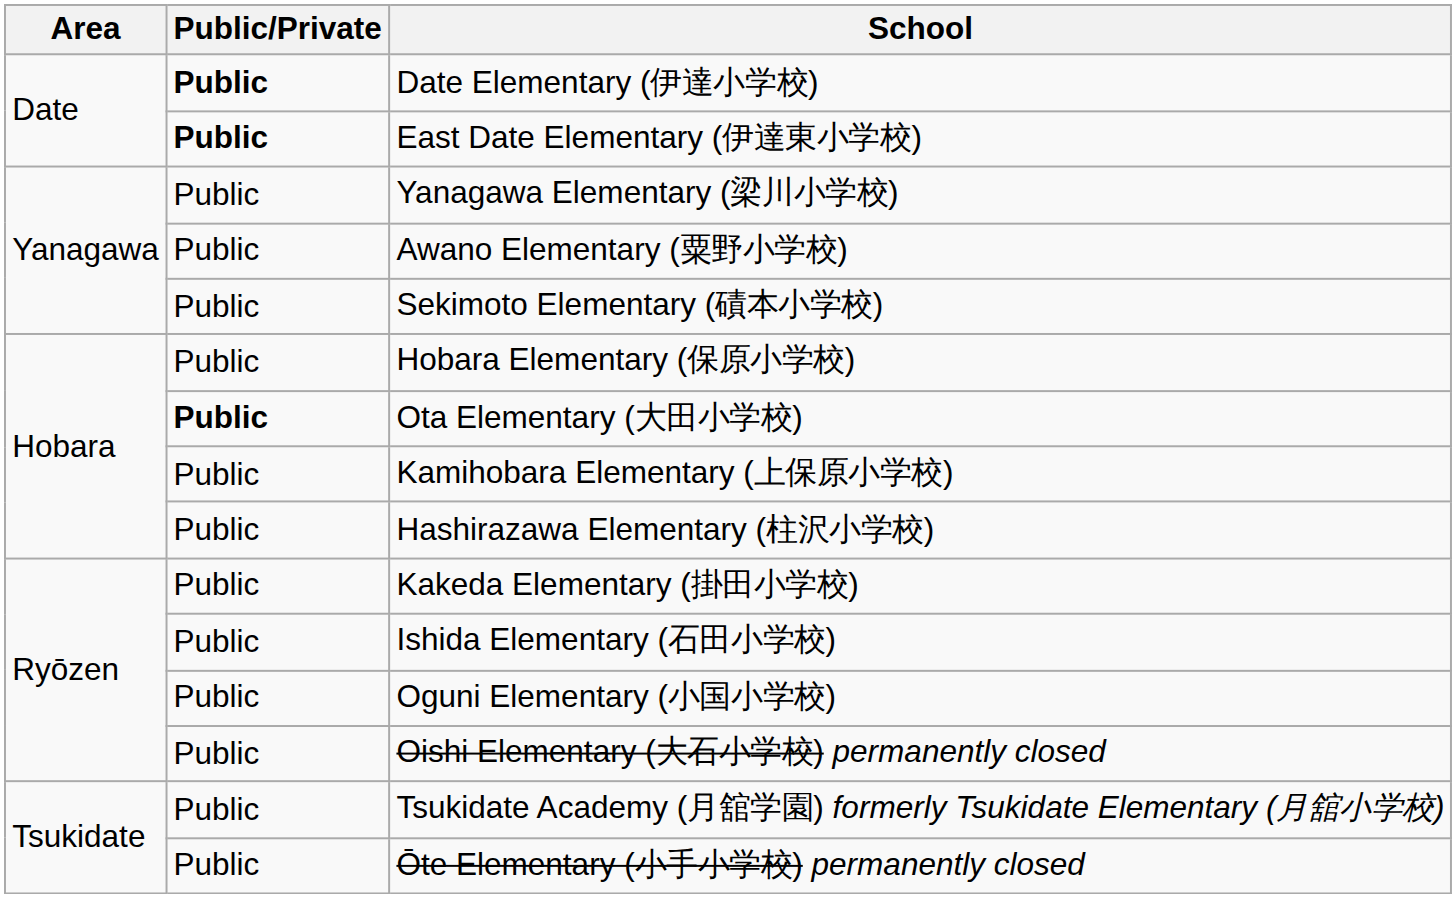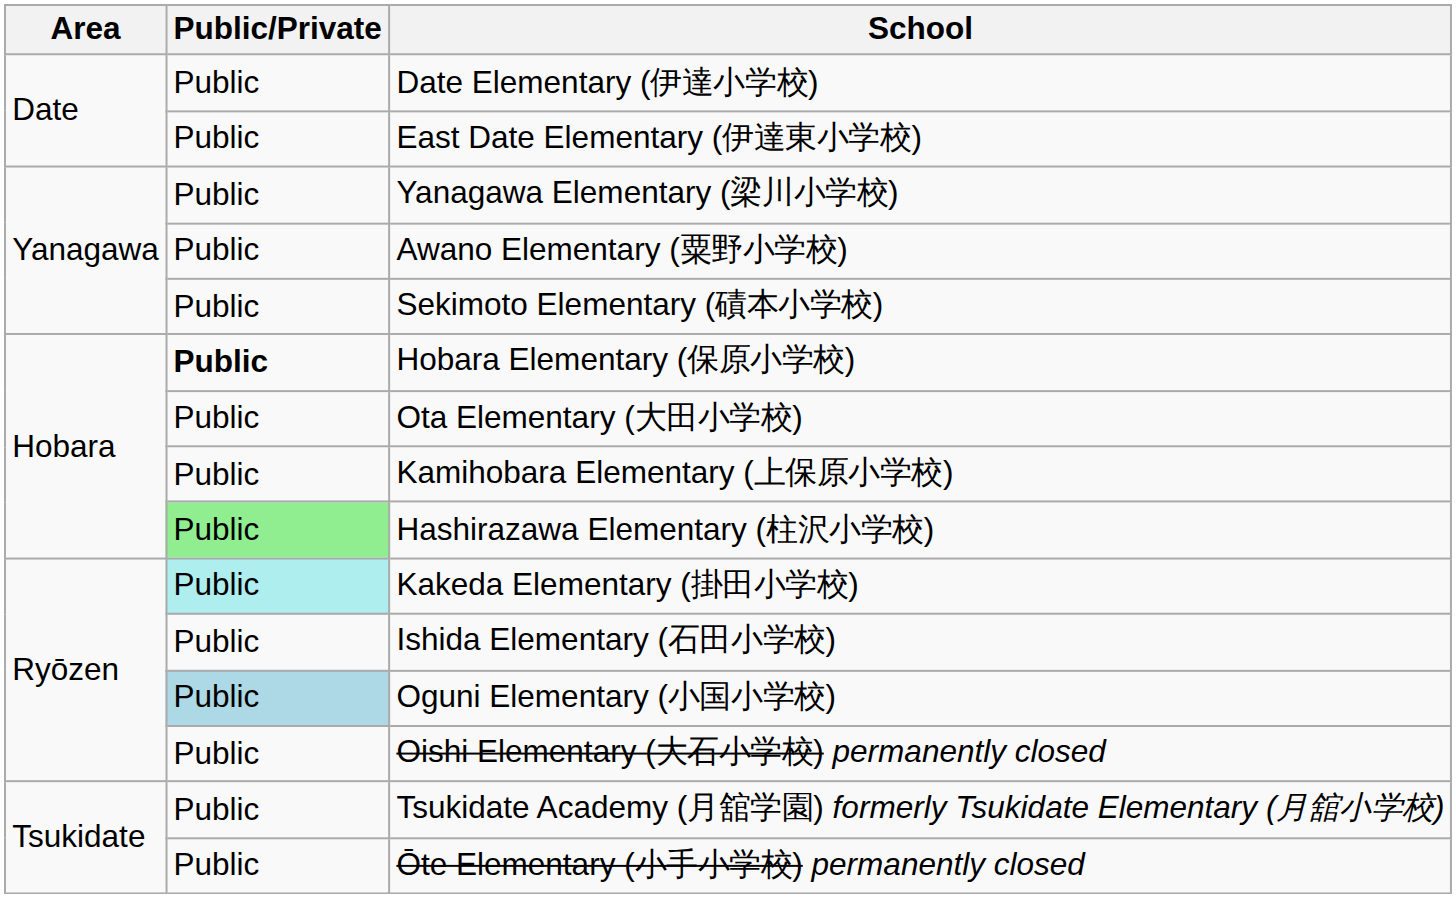(221, 82) bold -> (216, 82) normal
(221, 138) bold -> (216, 138) normal
(216, 361) normal -> (221, 361) bold
(221, 417) bold -> (216, 417) normal
(216, 529) no background -> (216, 529) lightgreen background
(216, 585) no background -> (216, 585) paleturquoise background
(216, 697) no background -> (216, 697) lightblue background
